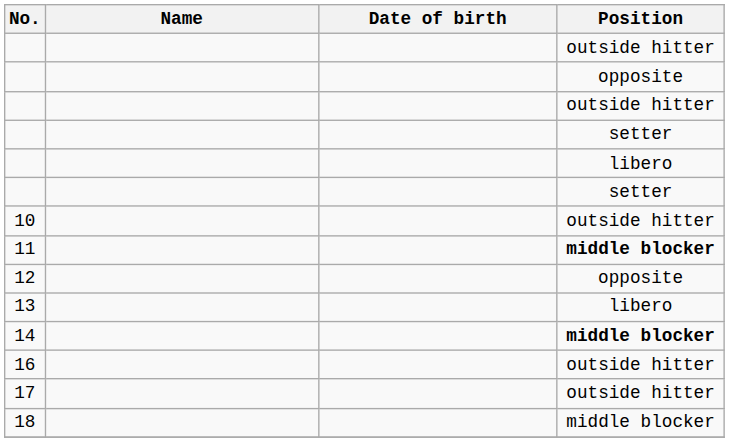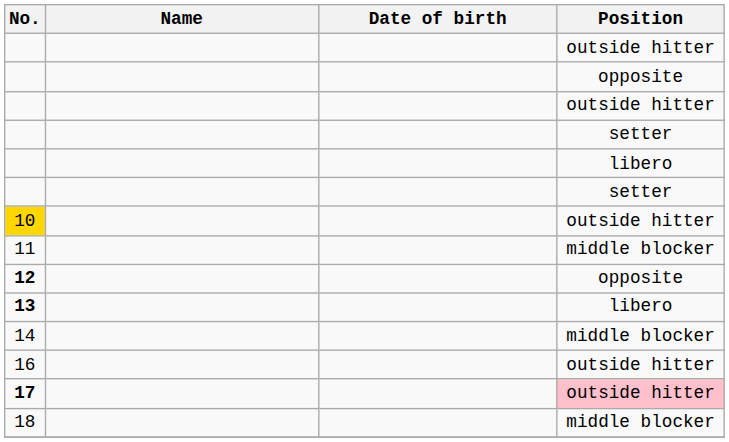(25, 221) no background -> (25, 221) gold background
(641, 250) bold -> (641, 250) normal
(25, 278) normal -> (25, 278) bold
(25, 307) normal -> (25, 307) bold
(641, 336) bold -> (641, 336) normal
(25, 394) normal -> (25, 394) bold
(641, 394) no background -> (641, 394) pink background
